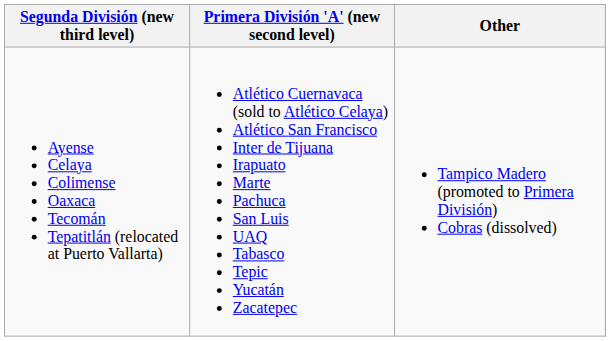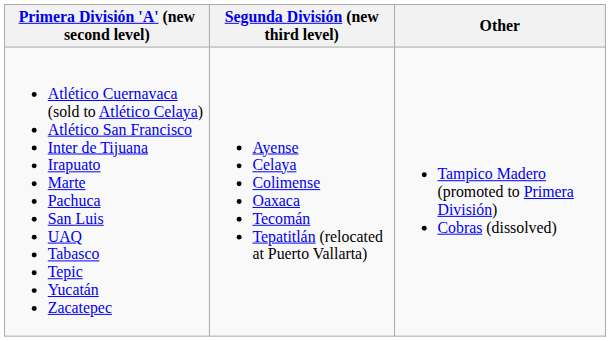columns swapped: (292, 25) <-> (97, 25)
